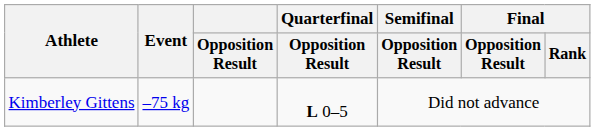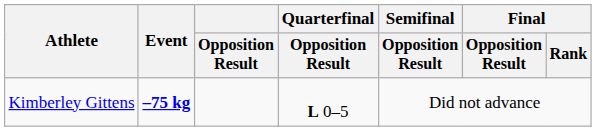(166, 102) normal -> (166, 102) bold
